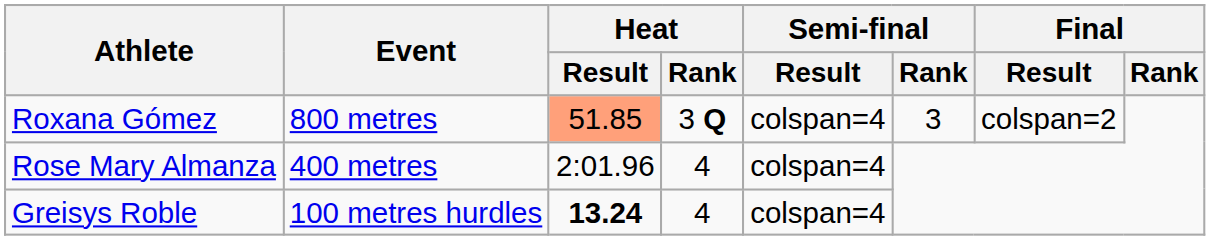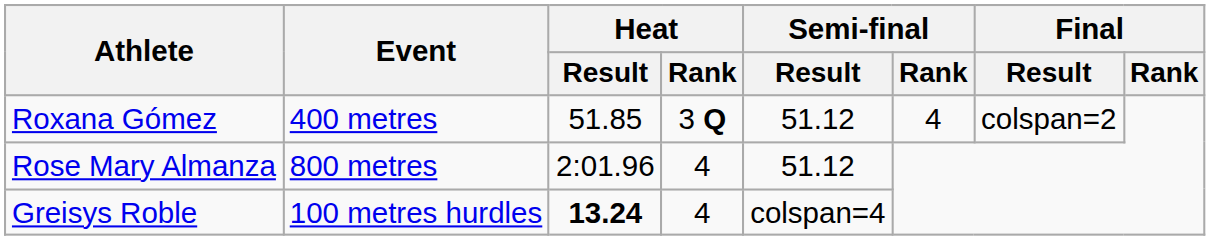(364, 119) 800 metres -> (364, 119) 400 metres
(605, 119) lightsalmon background -> (605, 119) no background
(818, 119) colspan=4 -> (818, 119) 51.12
(933, 119) 3 -> (933, 119) 4
(364, 166) 400 metres -> (364, 166) 800 metres
(818, 166) colspan=4 -> (818, 166) 51.12
